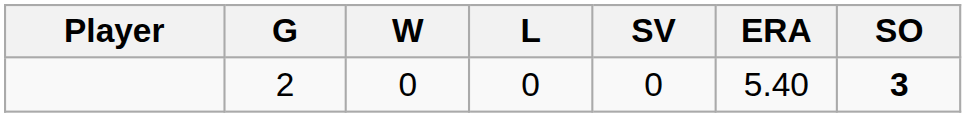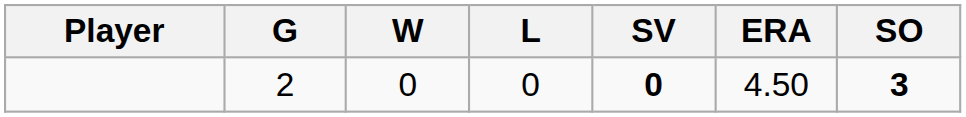(654, 84) normal -> (654, 84) bold
(776, 84) 5.40 -> (776, 84) 4.50
